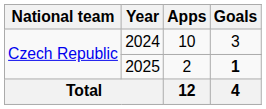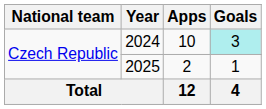(235, 41) no background -> (235, 41) paleturquoise background
(235, 66) bold -> (235, 66) normal
